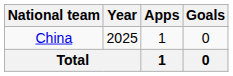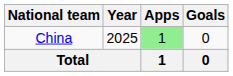(162, 37) no background -> (162, 37) lightgreen background
